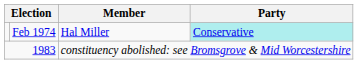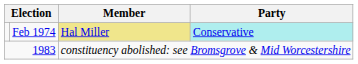(85, 31) no background -> (85, 31) khaki background
